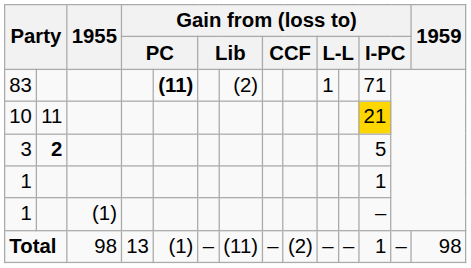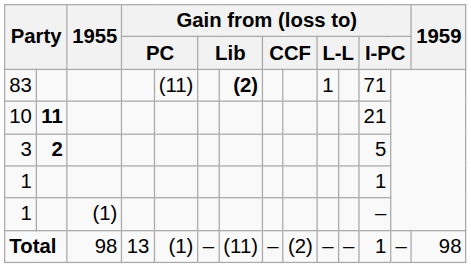(176, 85) bold -> (176, 85) normal
(246, 85) normal -> (246, 85) bold
(52, 117) normal -> (52, 117) bold
(375, 117) gold background -> (375, 117) no background
